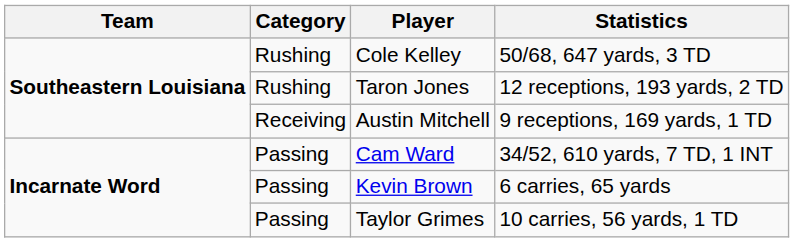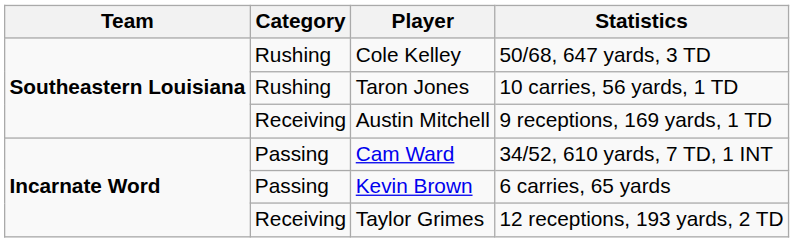(641, 87) 12 receptions, 193 yards, 2 TD -> (619, 87) 10 carries, 56 yards, 1 TD
(292, 219) Passing -> (300, 219) Receiving
(619, 219) 10 carries, 56 yards, 1 TD -> (641, 219) 12 receptions, 193 yards, 2 TD
